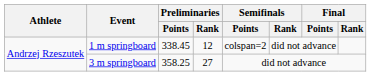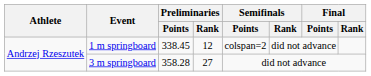(176, 62) 358.25 -> (176, 62) 358.28
